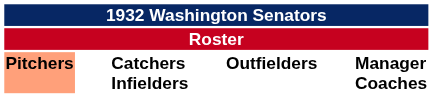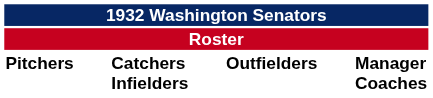(40, 63) lightsalmon background -> (40, 63) no background
